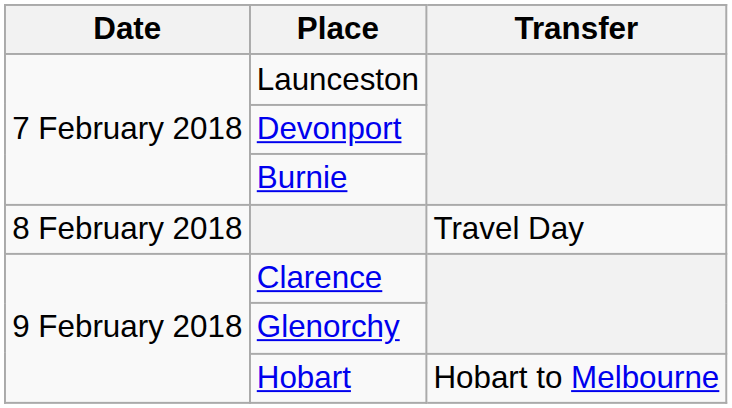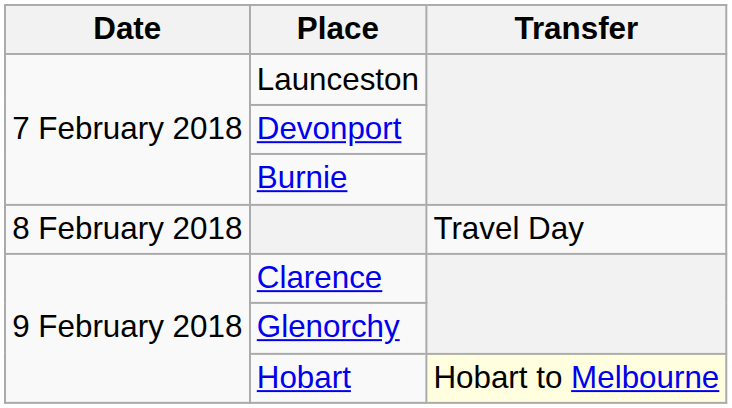(576, 377) no background -> (576, 377) lightyellow background
